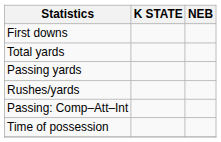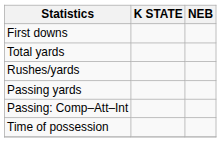rows swapped: (43, 89) <-> (44, 71)
